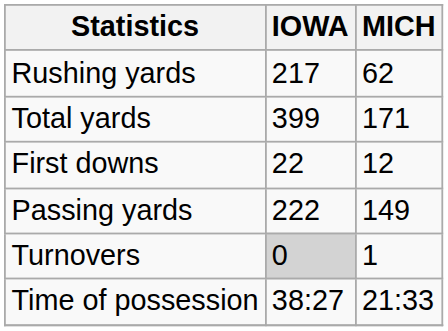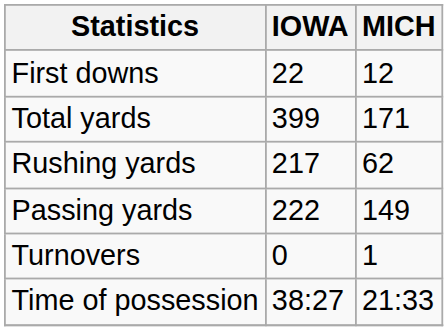rows swapped: (85, 164) <-> (104, 73)
(280, 255) lightgrey background -> (280, 255) no background
